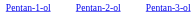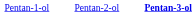(168, 7) normal -> (168, 7) bold
